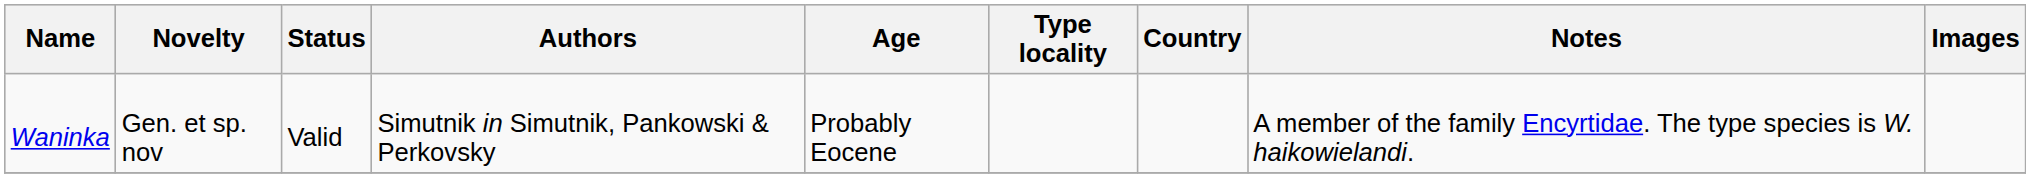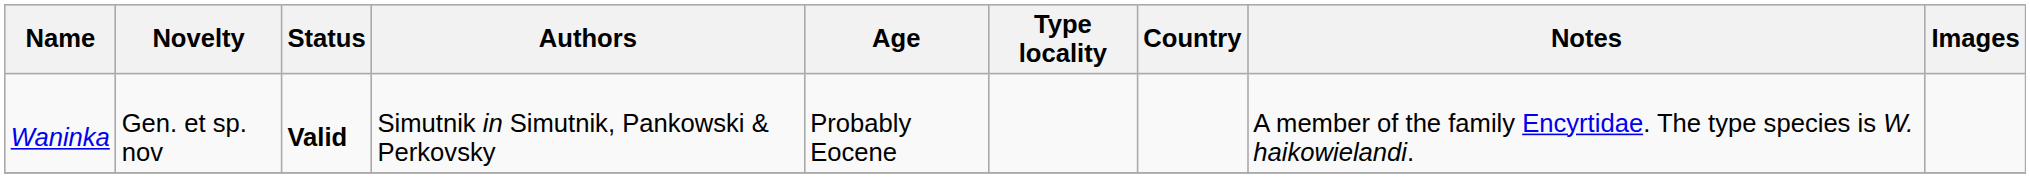(315, 137) normal -> (317, 137) bold
